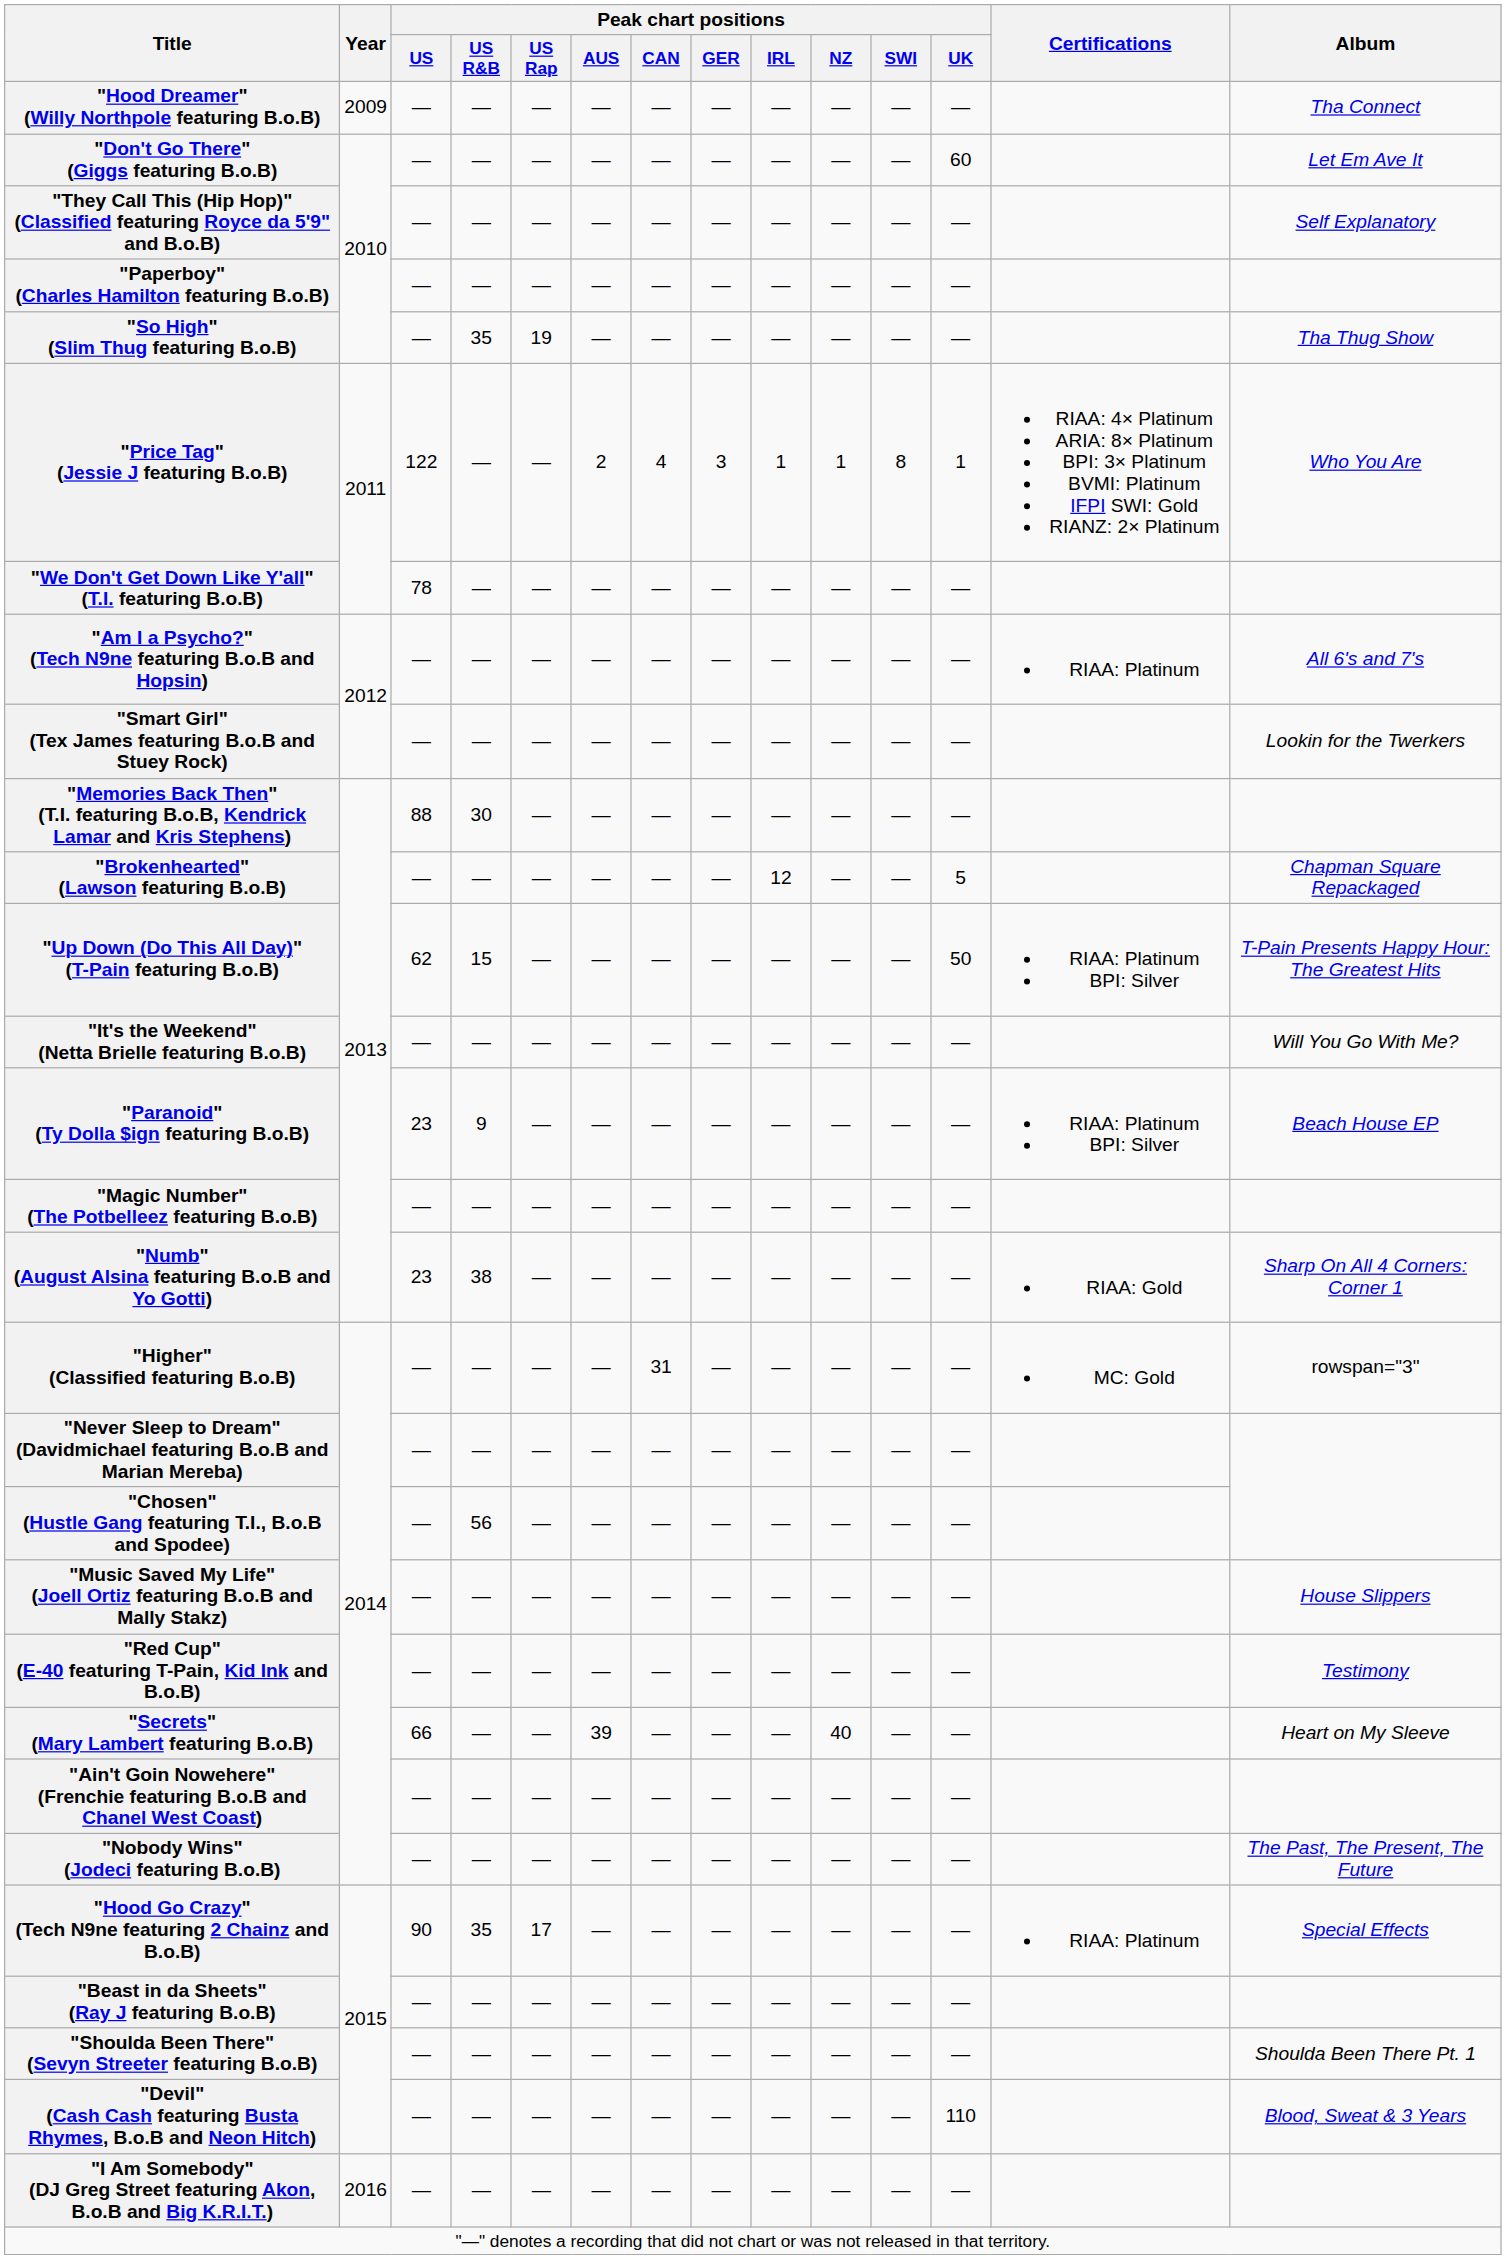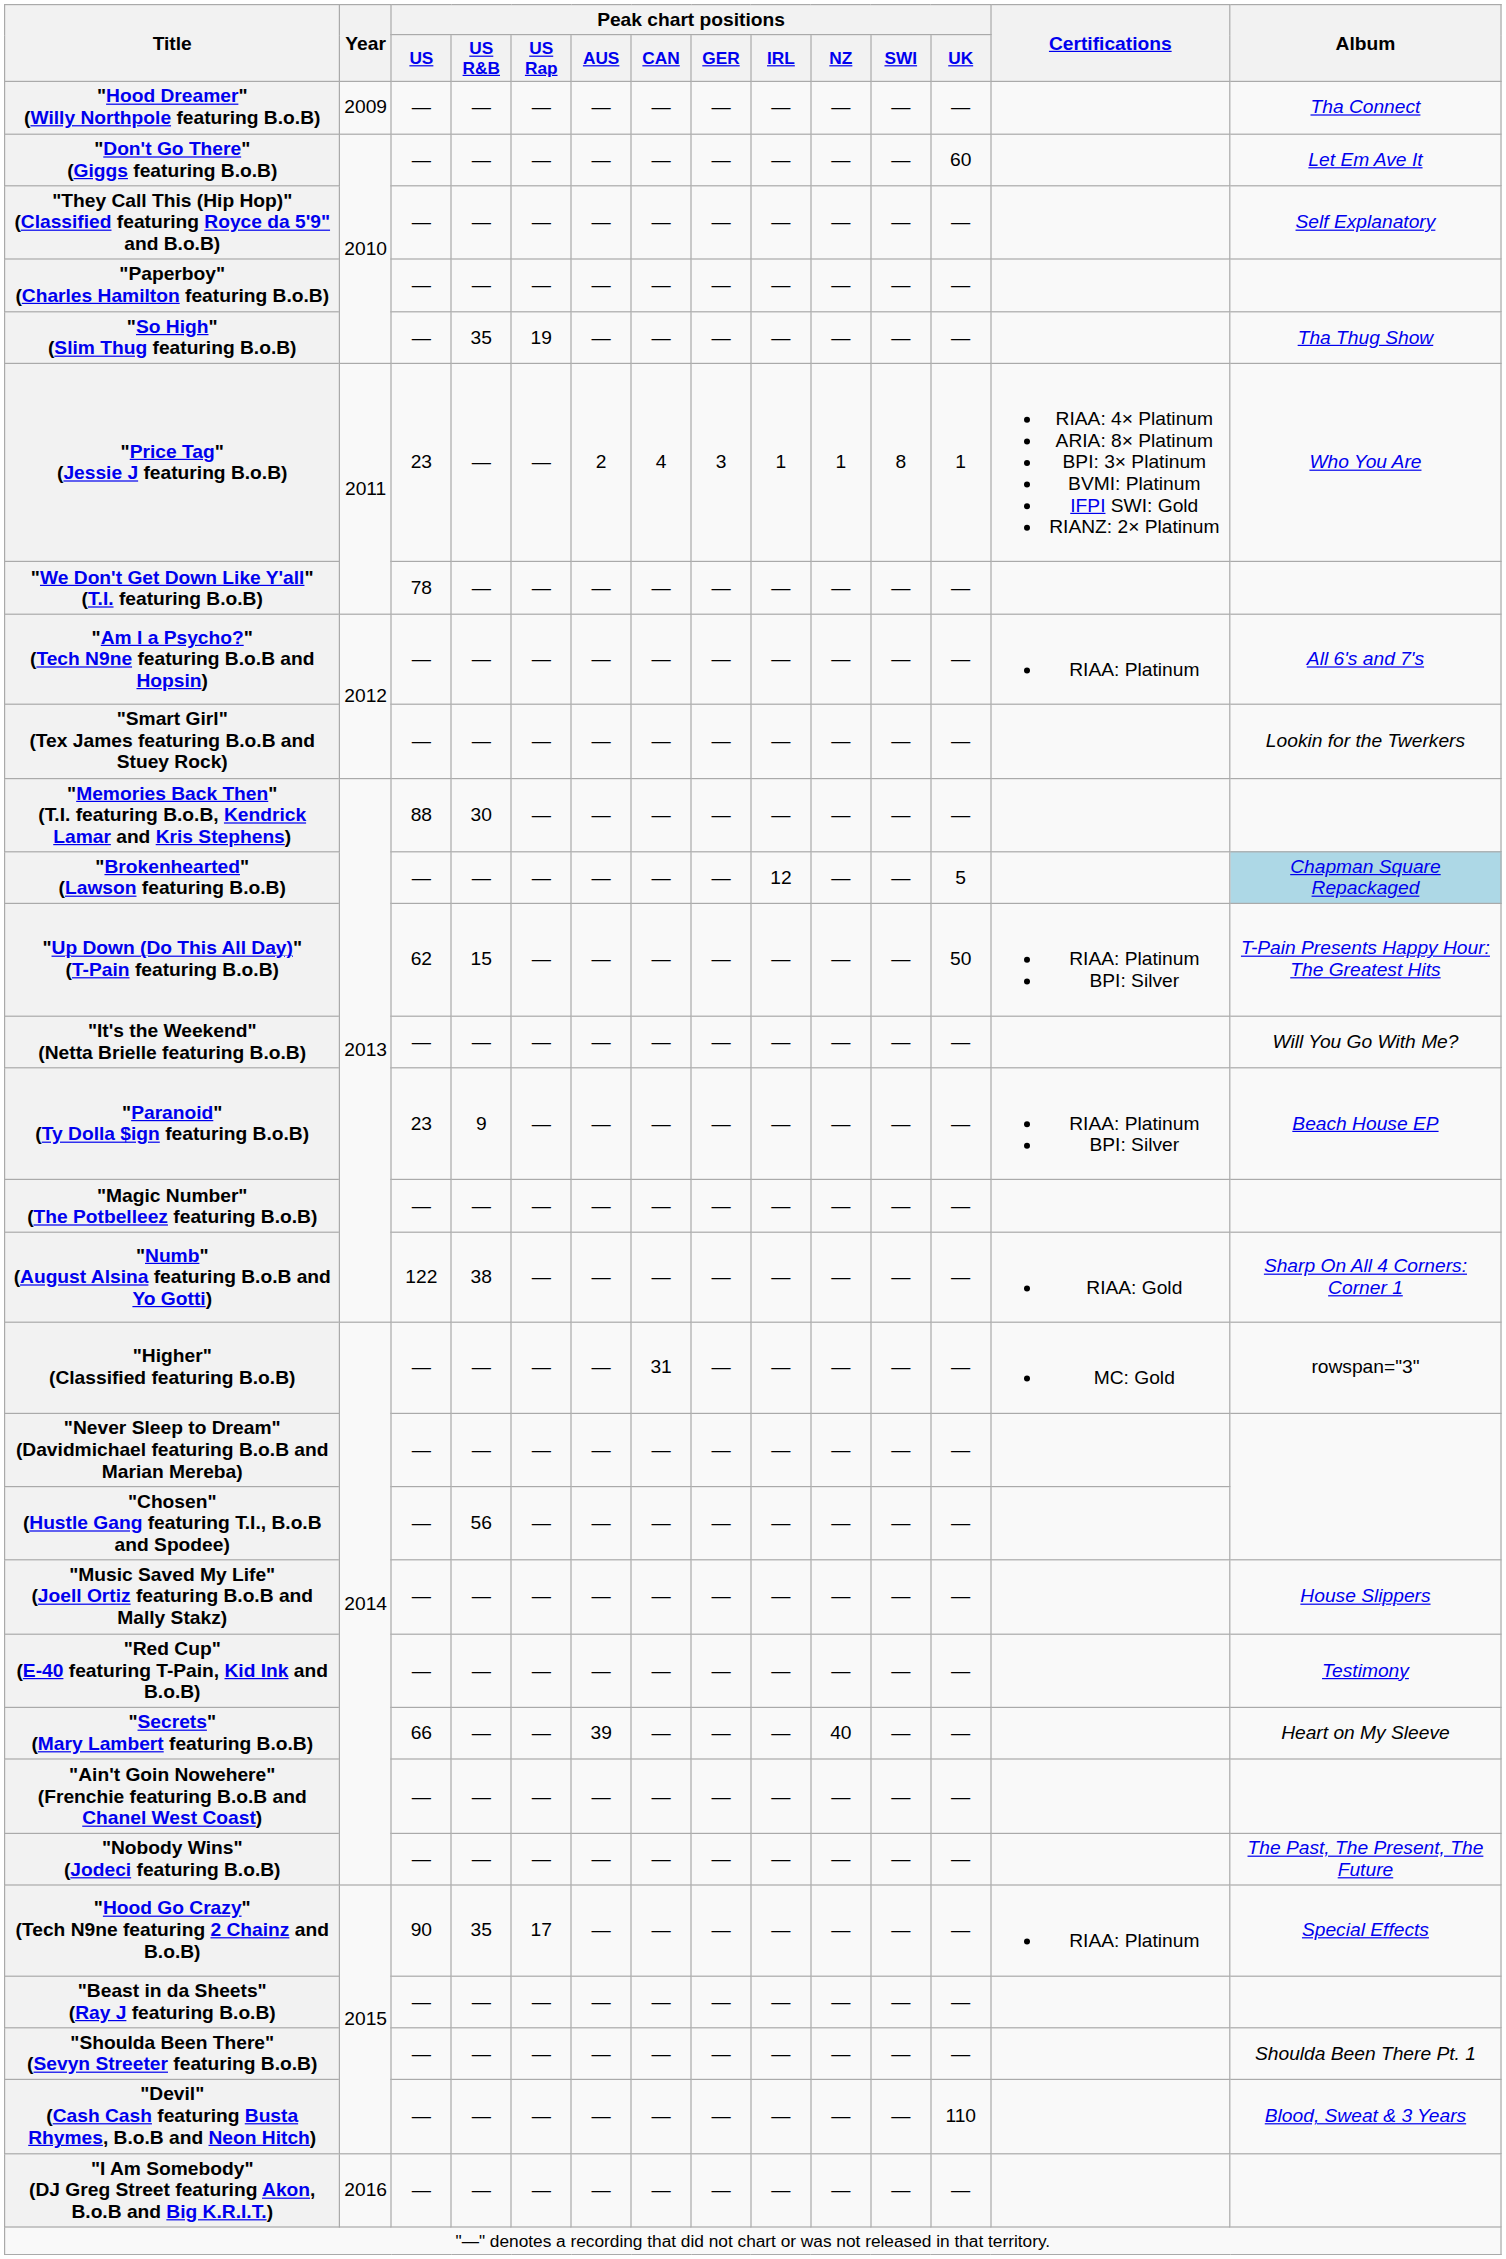(421, 462) 122 -> (421, 462) 23
(1365, 877) no background -> (1365, 877) lightblue background
(421, 1277) 23 -> (421, 1277) 122
